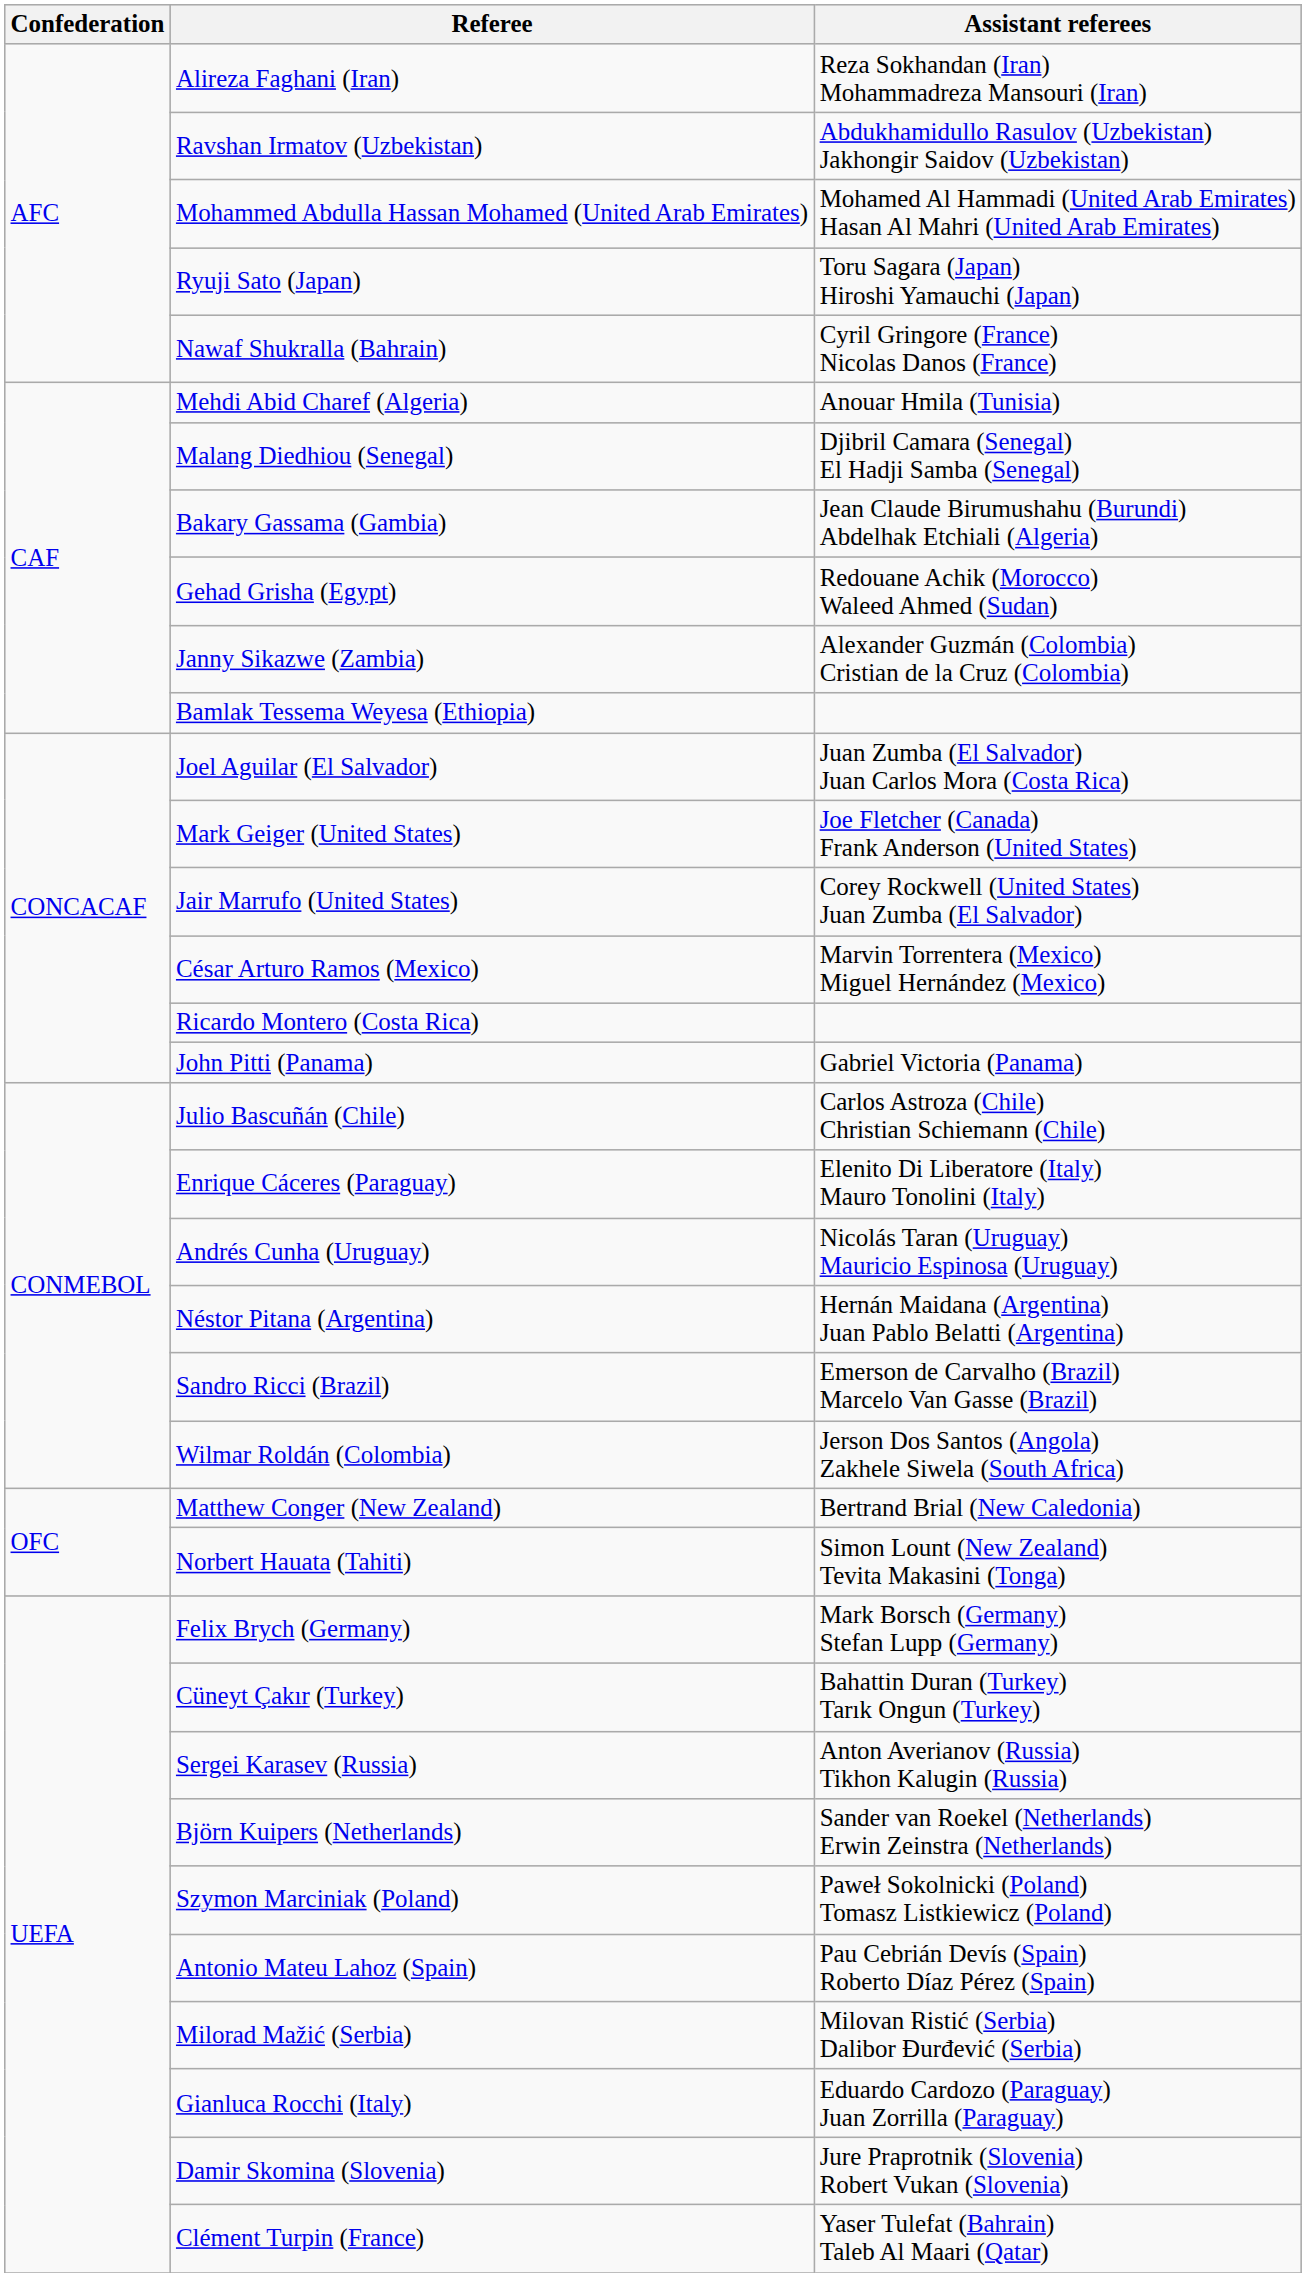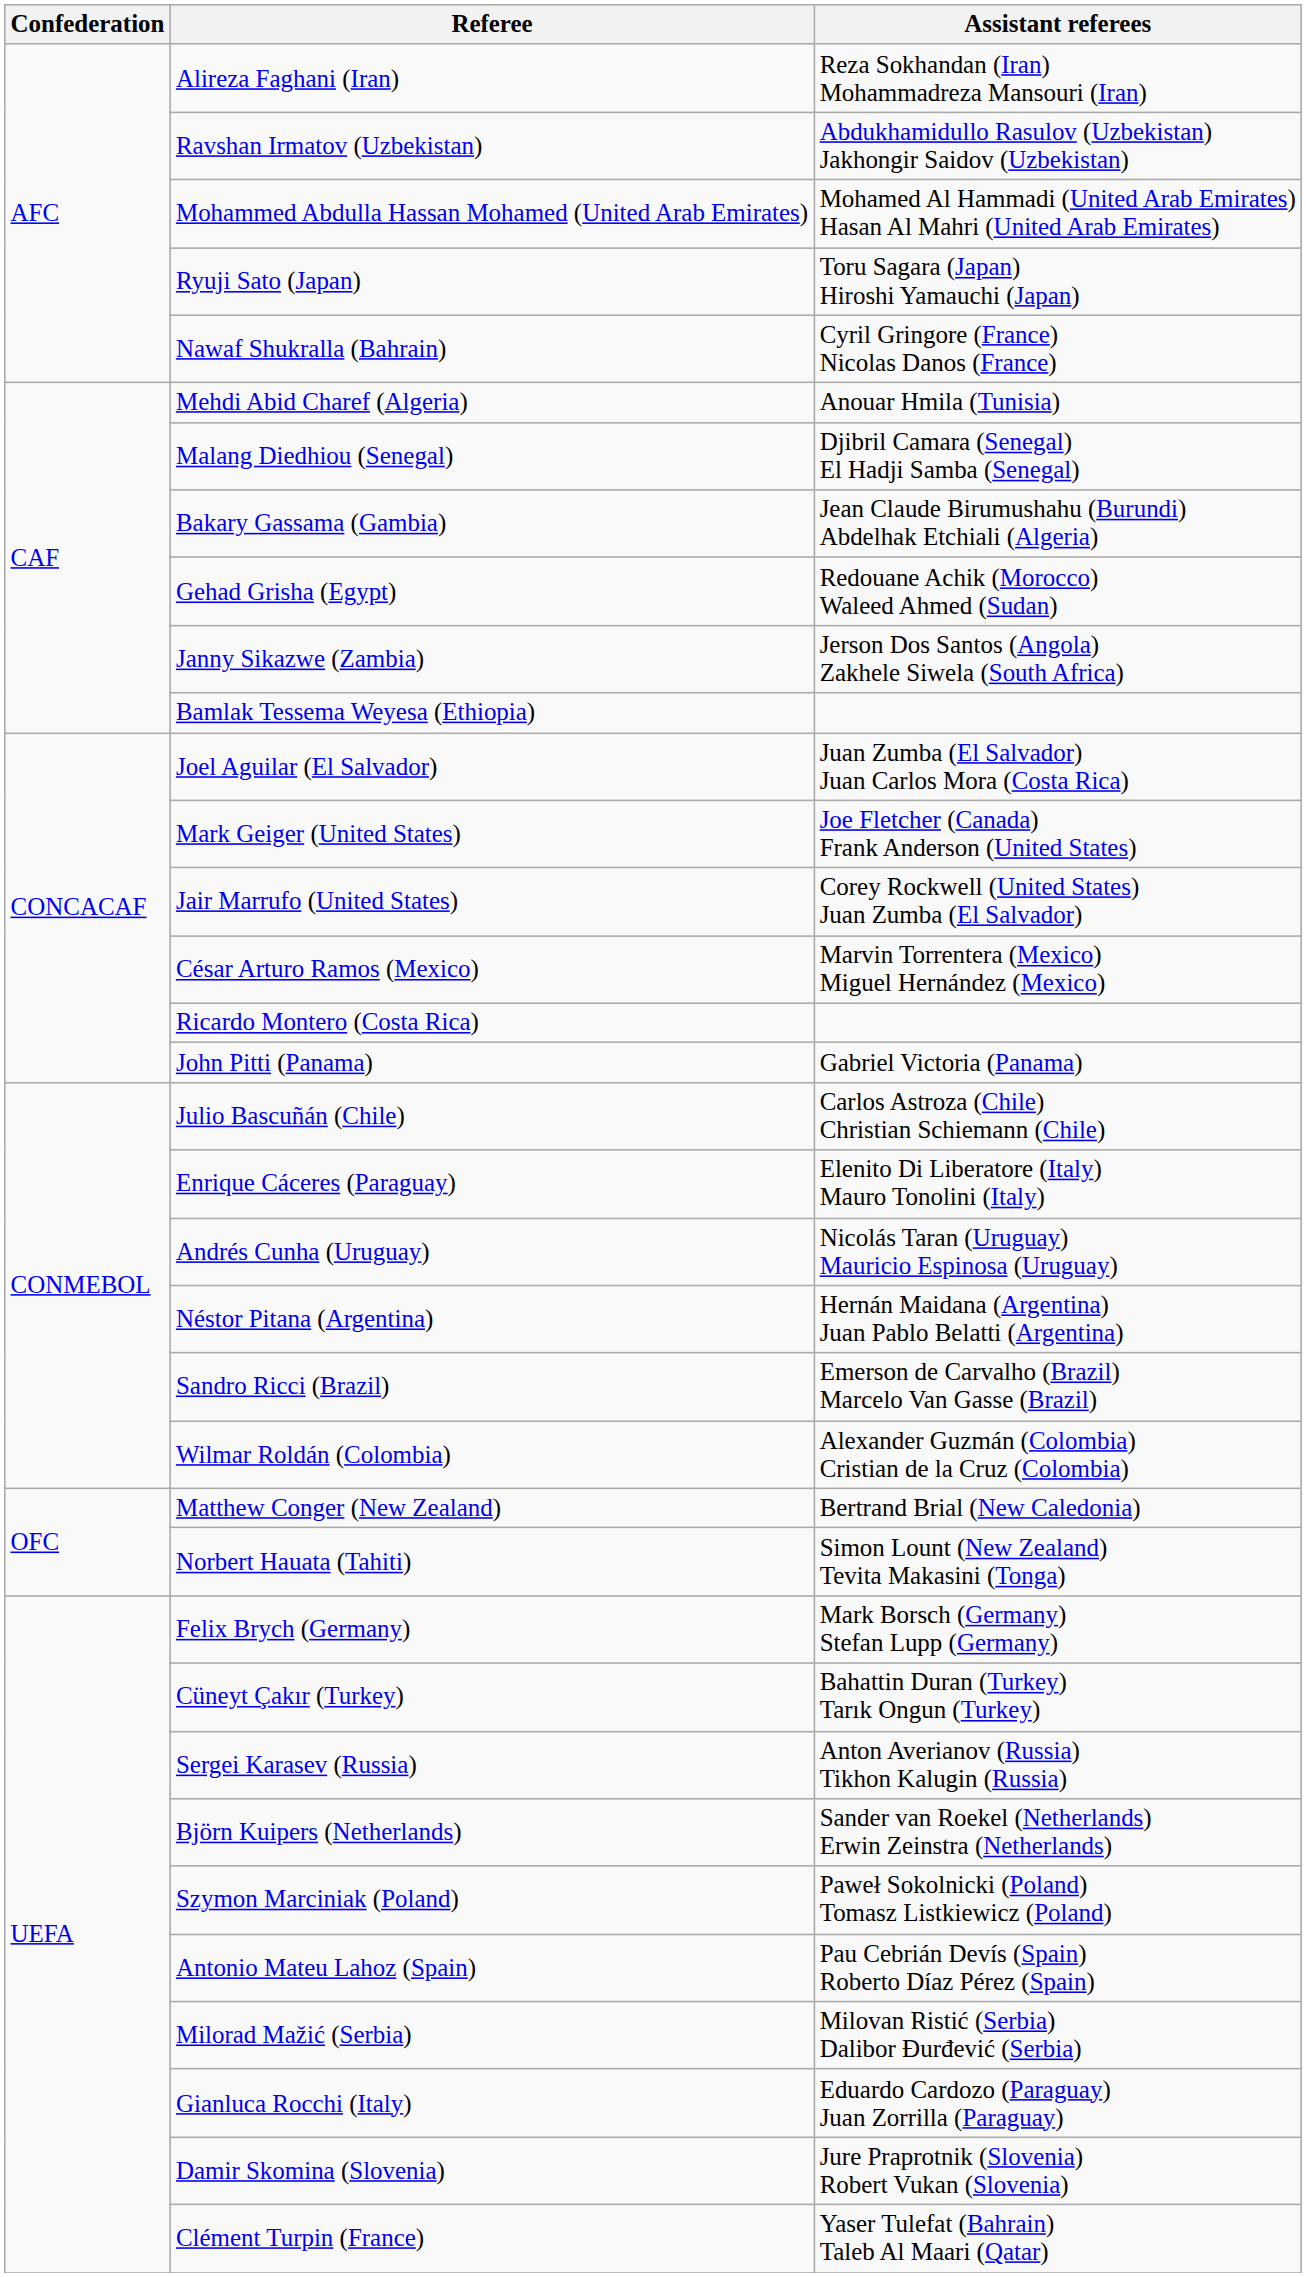(978, 658) Alexander Guzmán (Colombia) Cristian de la Cruz (Colombia) -> (972, 658) Jerson Dos Santos (Angola) Zakhele Siwela (South Africa)
(972, 1454) Jerson Dos Santos (Angola) Zakhele Siwela (South Africa) -> (978, 1454) Alexander Guzmán (Colombia) Cristian de la Cruz (Colombia)
